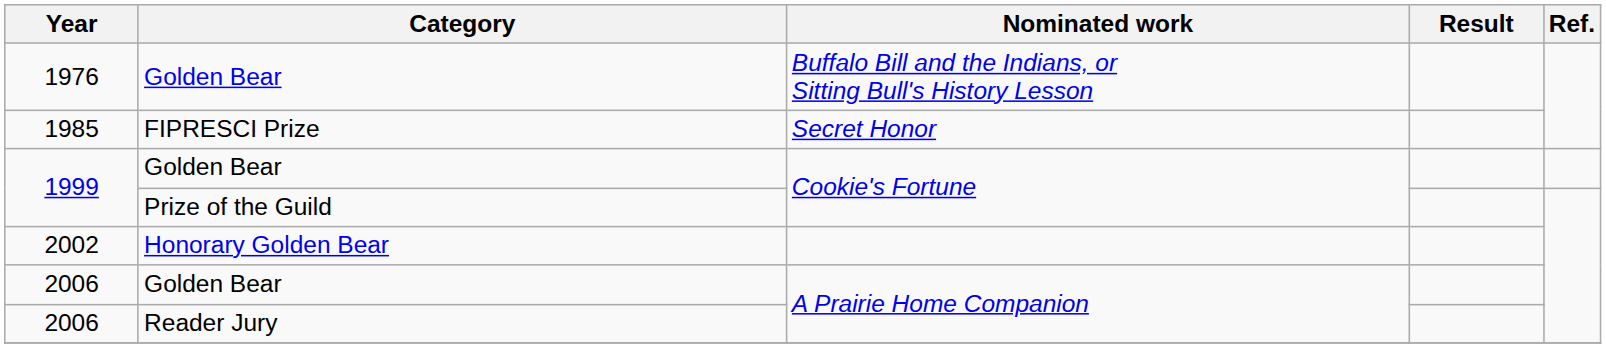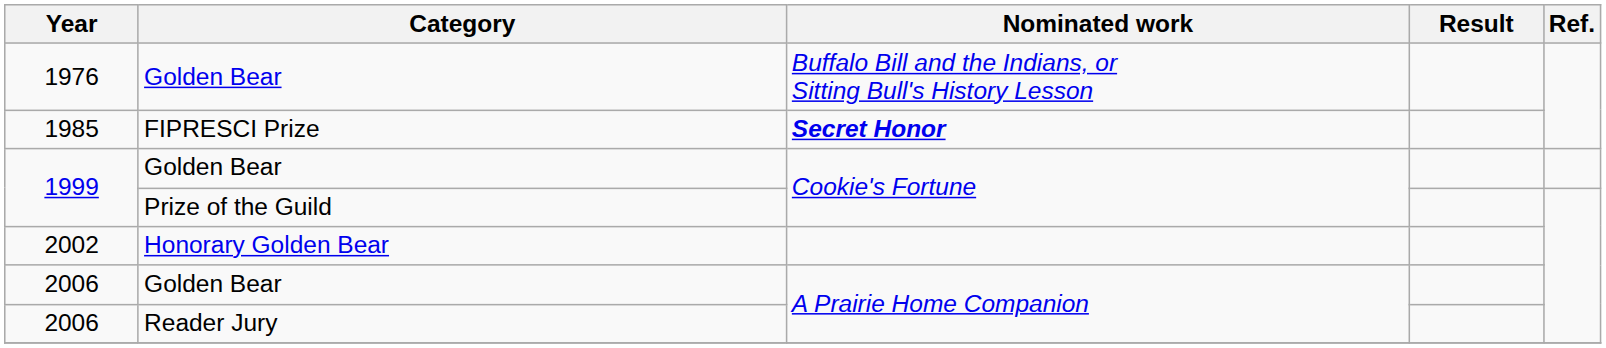(864, 129) normal -> (869, 129) bold
